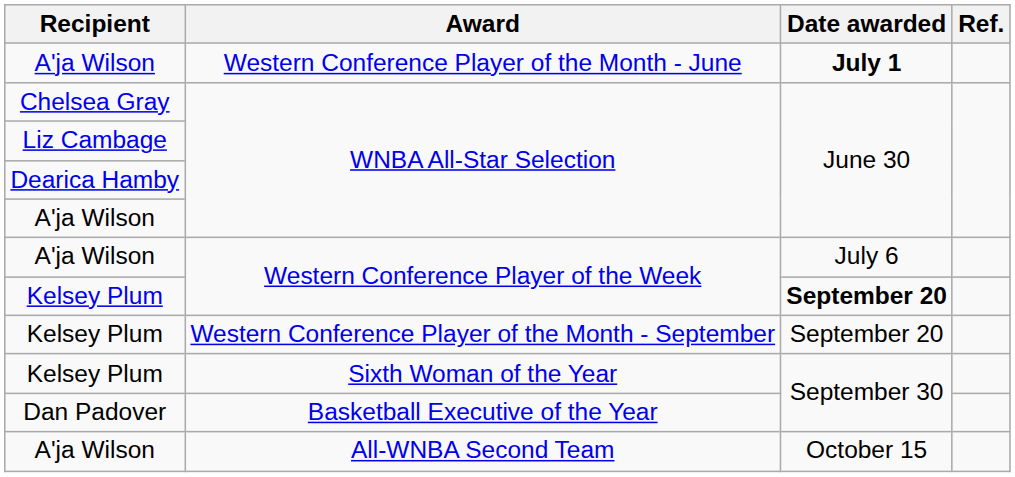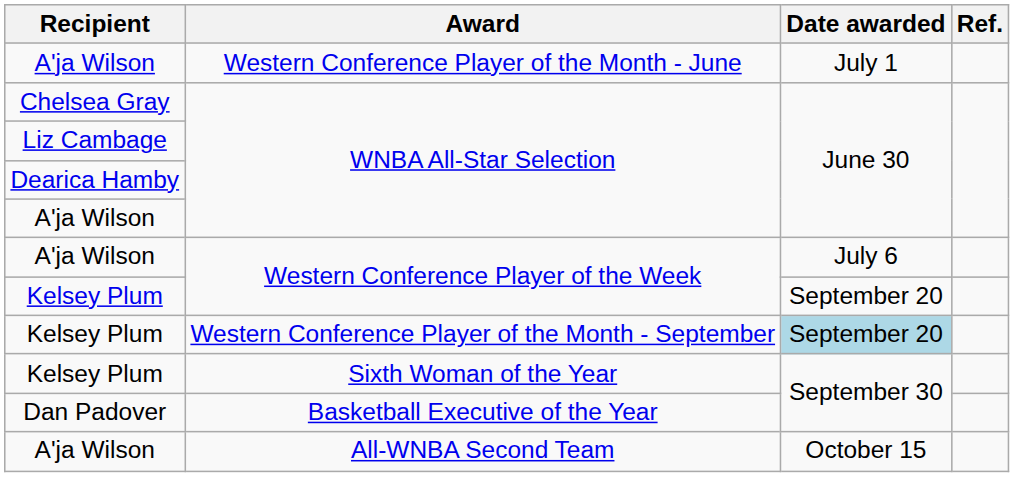(867, 62) bold -> (866, 62) normal
(867, 295) bold -> (866, 295) normal
(867, 334) no background -> (866, 334) lightblue background
